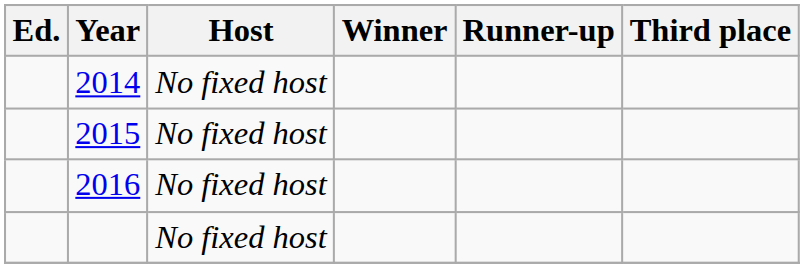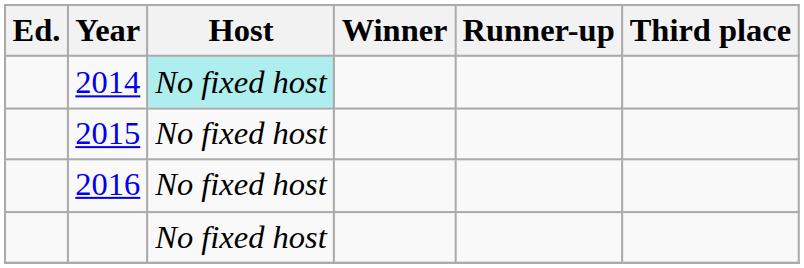(241, 81) no background -> (241, 81) paleturquoise background
